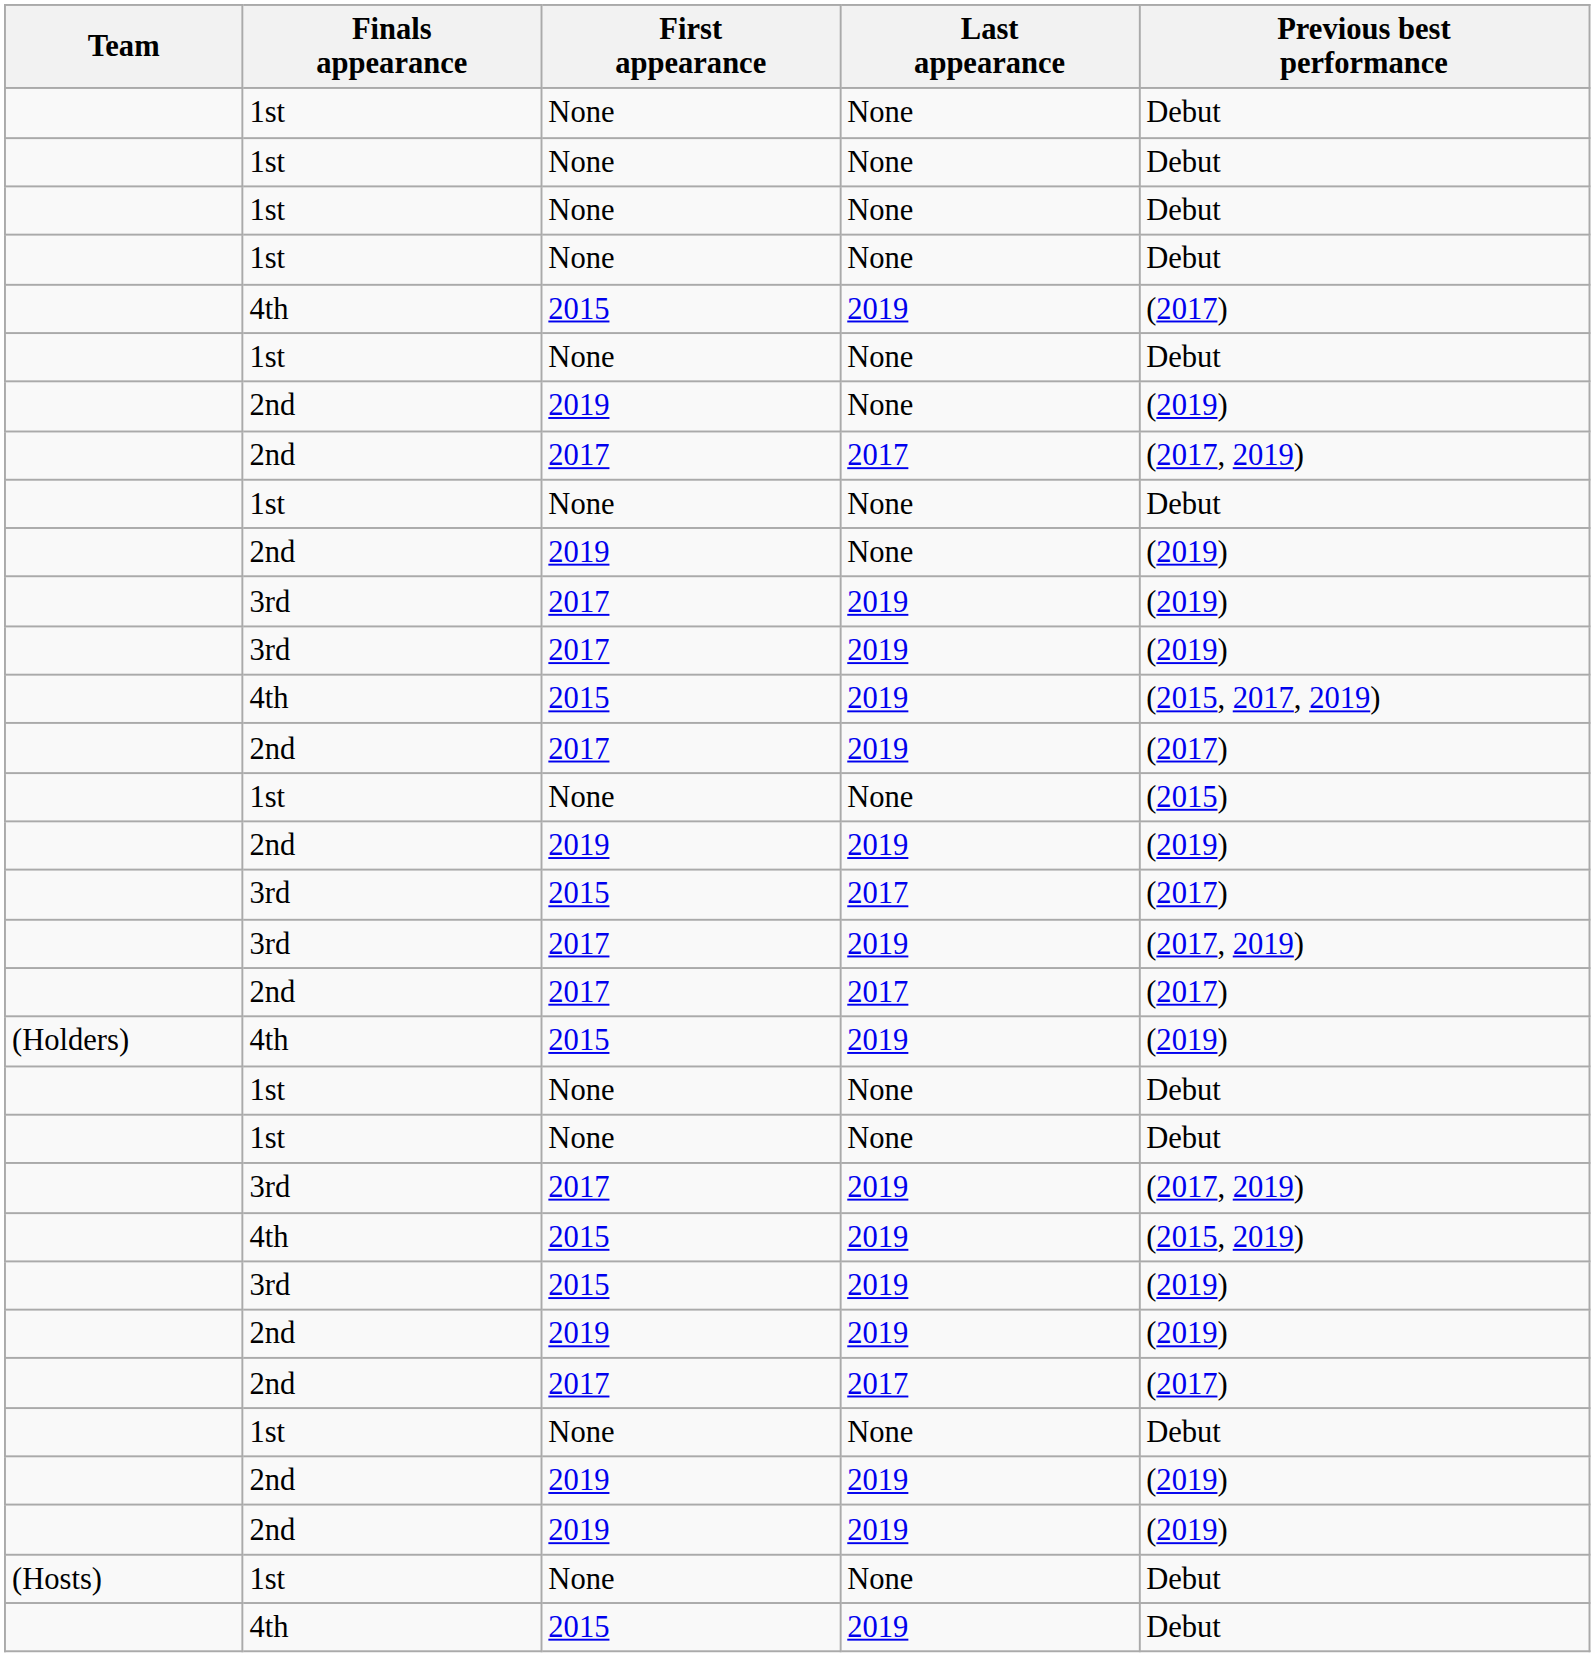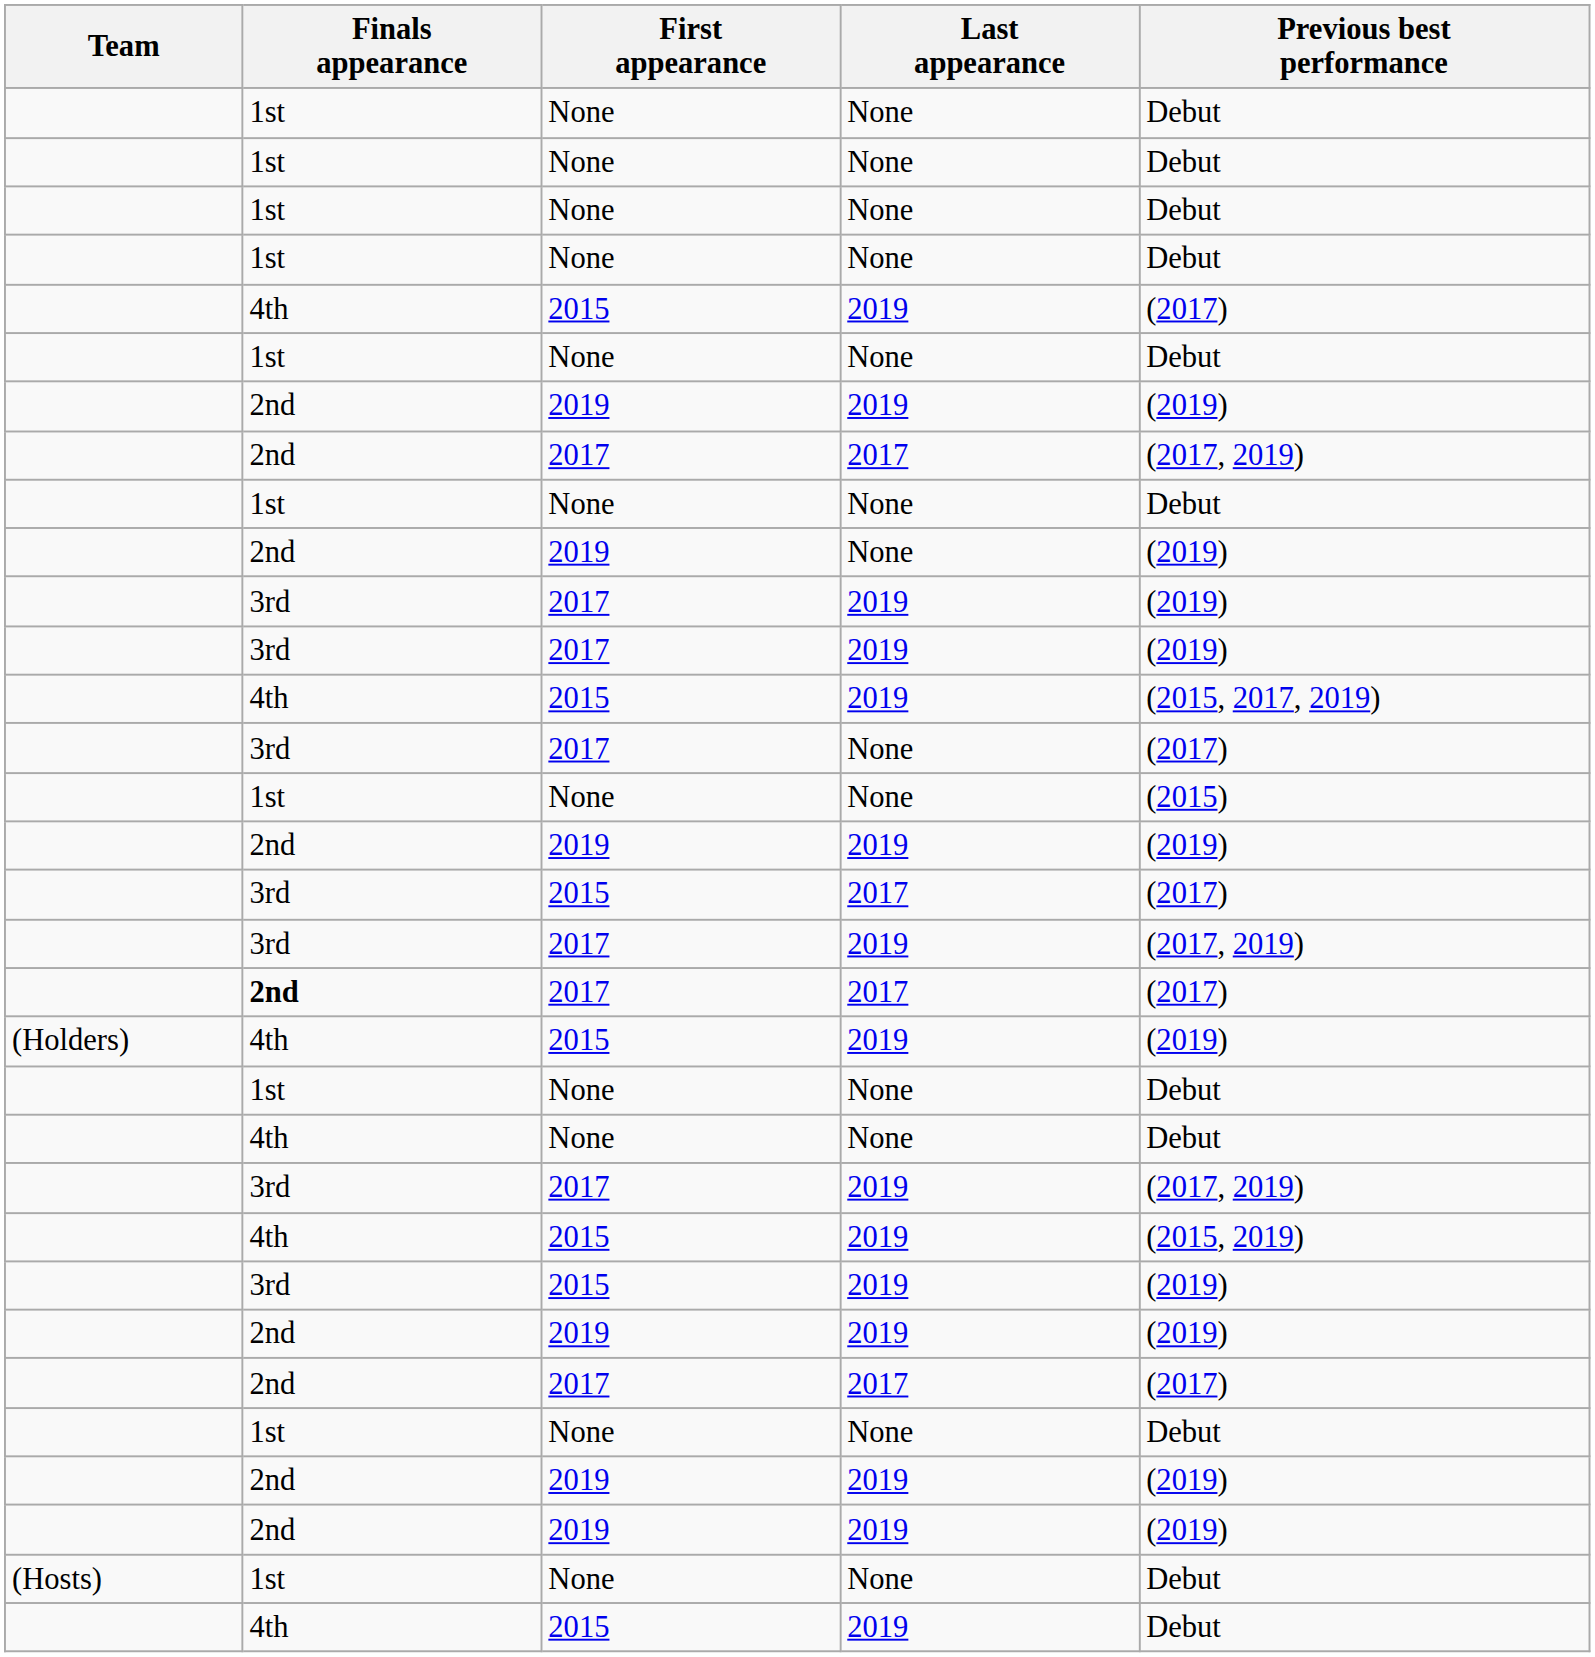(880, 405) None -> (878, 405) 2019
(272, 747) 2nd -> (270, 747) 3rd
(878, 747) 2019 -> (880, 747) None
(272, 991) normal -> (274, 991) bold
(267, 1138) 1st -> (269, 1138) 4th
